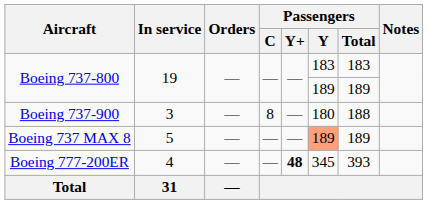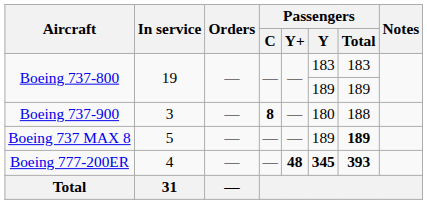(270, 114) normal -> (270, 114) bold
(323, 138) lightsalmon background -> (323, 138) no background
(359, 138) normal -> (359, 138) bold
(323, 162) normal -> (323, 162) bold
(359, 162) normal -> (359, 162) bold
